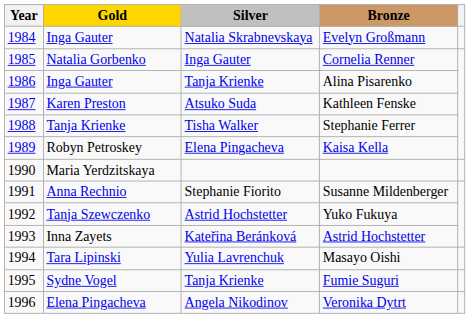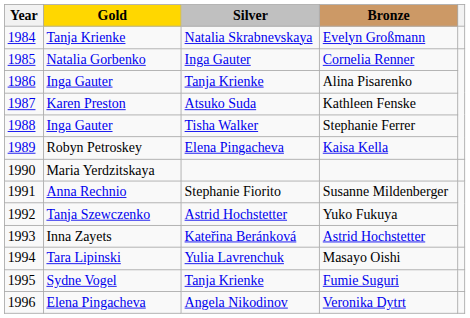(79, 37) Inga Gauter -> (86, 37) Tanja Krienke
(86, 125) Tanja Krienke -> (79, 125) Inga Gauter
